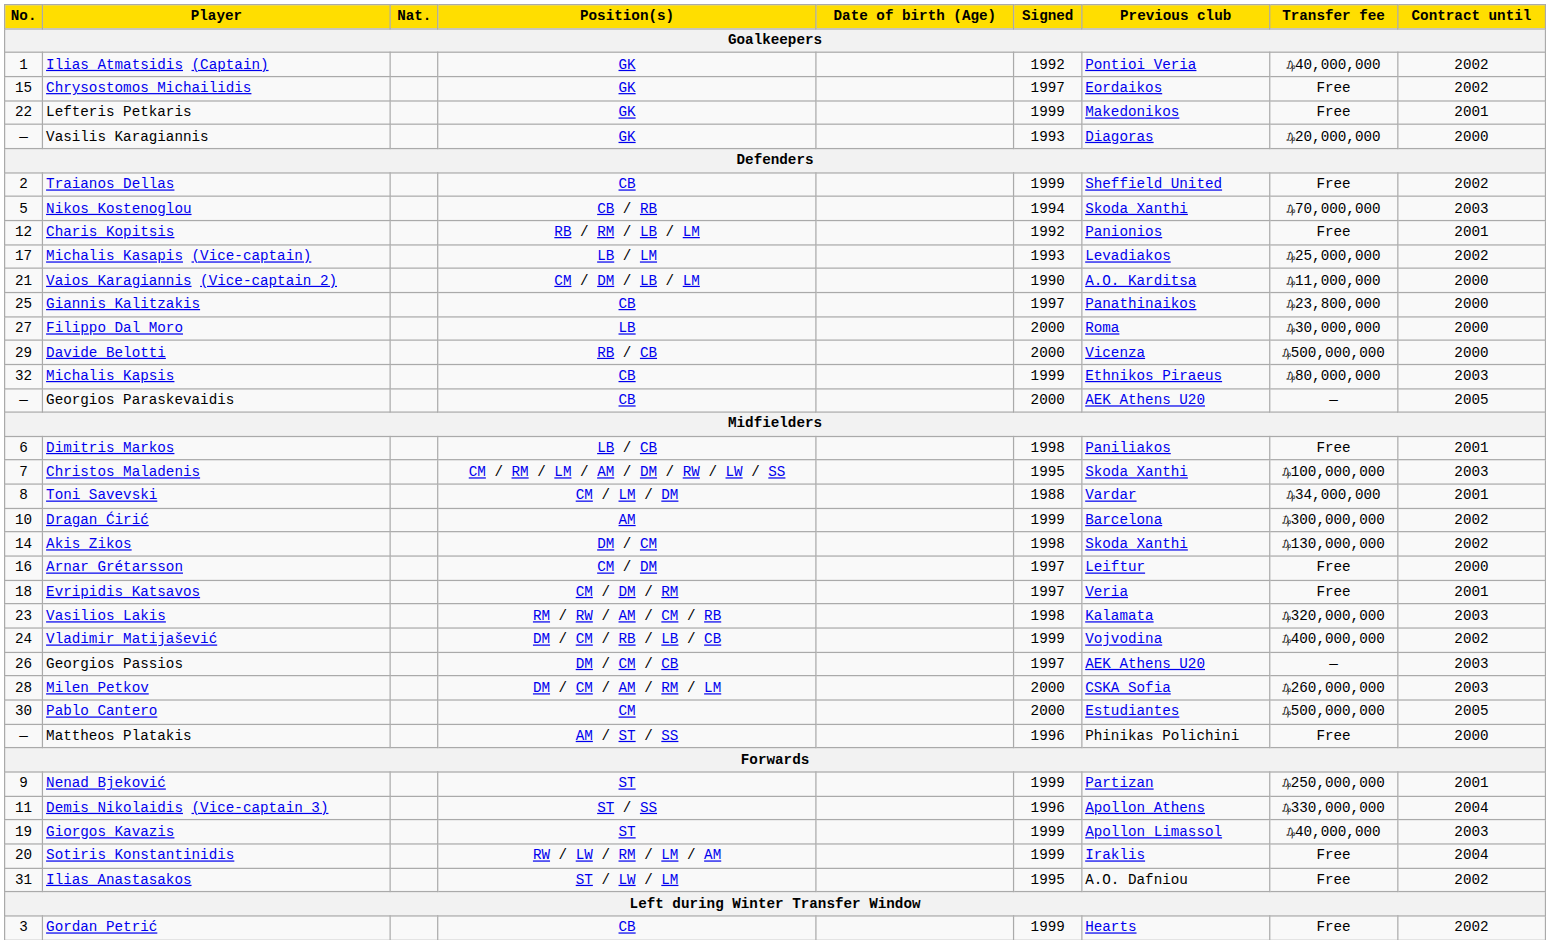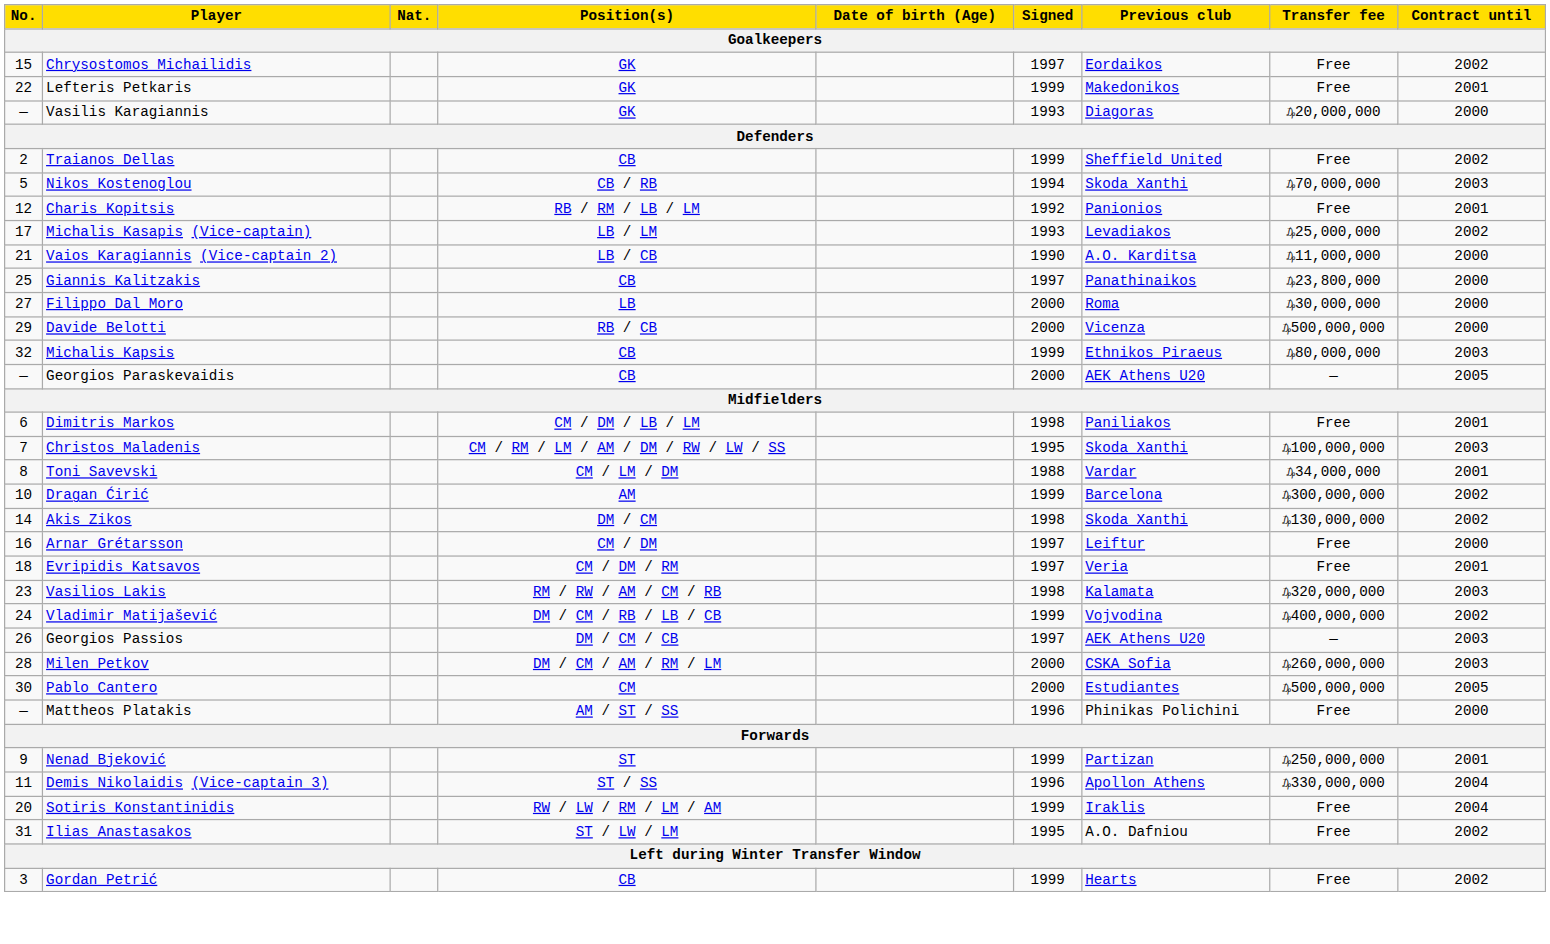- row: (157, 64)
(627, 280) CM / DM / LB / LM -> (627, 256) LB / CB
(627, 448) LB / CB -> (627, 424) CM / DM / LB / LM
- row: (110, 832)
